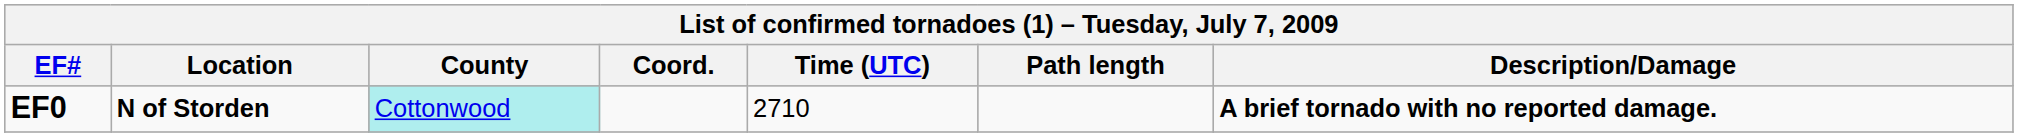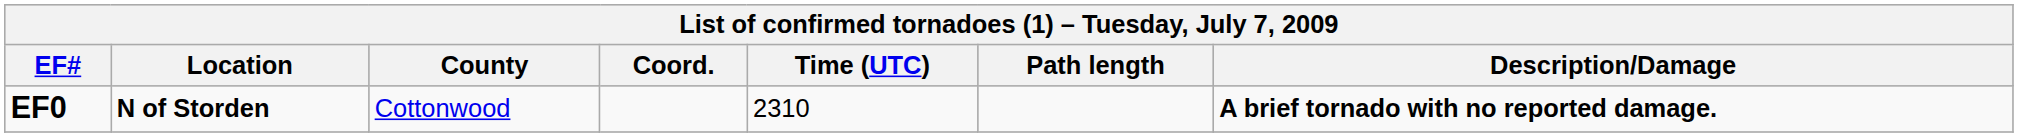(443, 108) paleturquoise background -> (443, 108) no background
(781, 108) 2710 -> (781, 108) 2310
